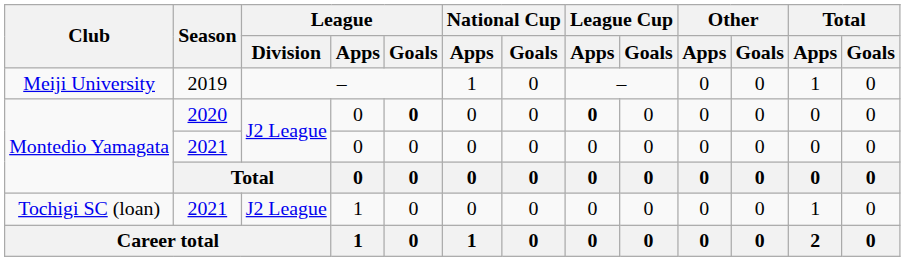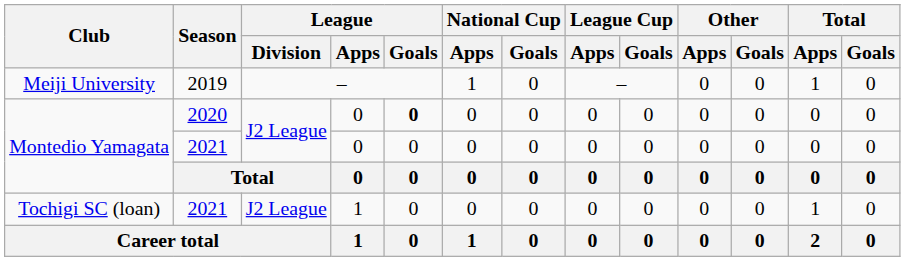(592, 114) bold -> (592, 114) normal
